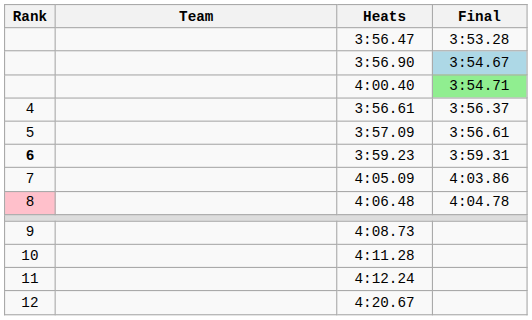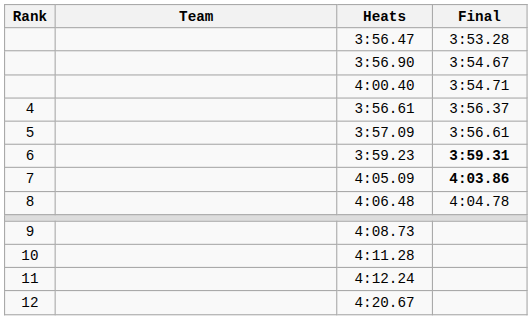(479, 63) lightblue background -> (479, 63) no background
(479, 86) lightgreen background -> (479, 86) no background
(30, 156) bold -> (30, 156) normal
(479, 156) normal -> (479, 156) bold
(479, 179) normal -> (479, 179) bold
(30, 203) pink background -> (30, 203) no background
